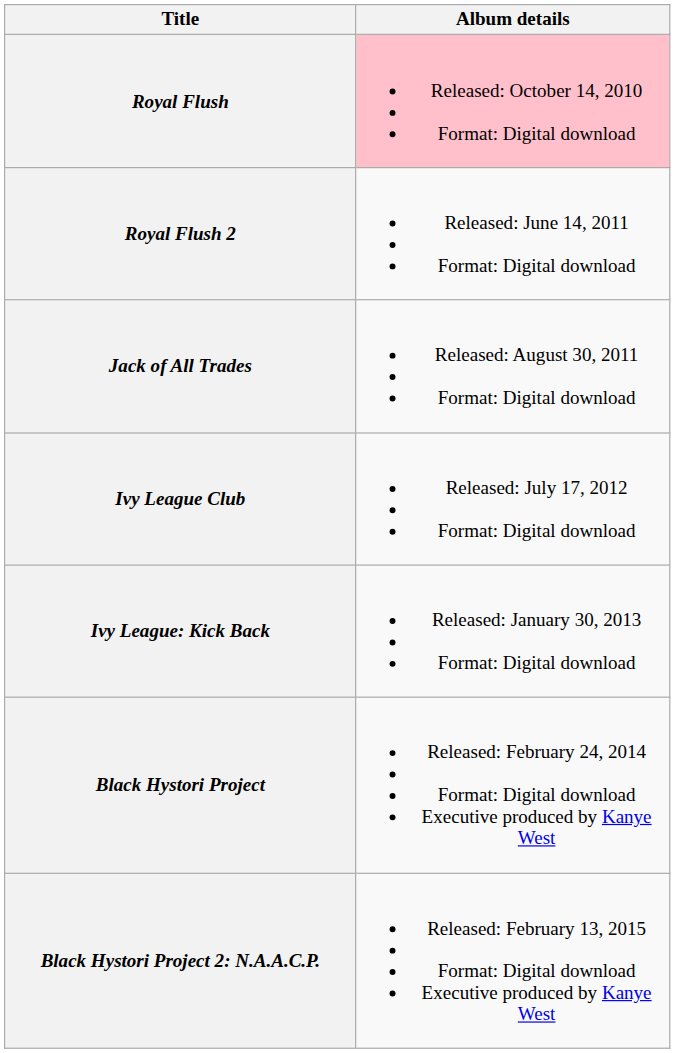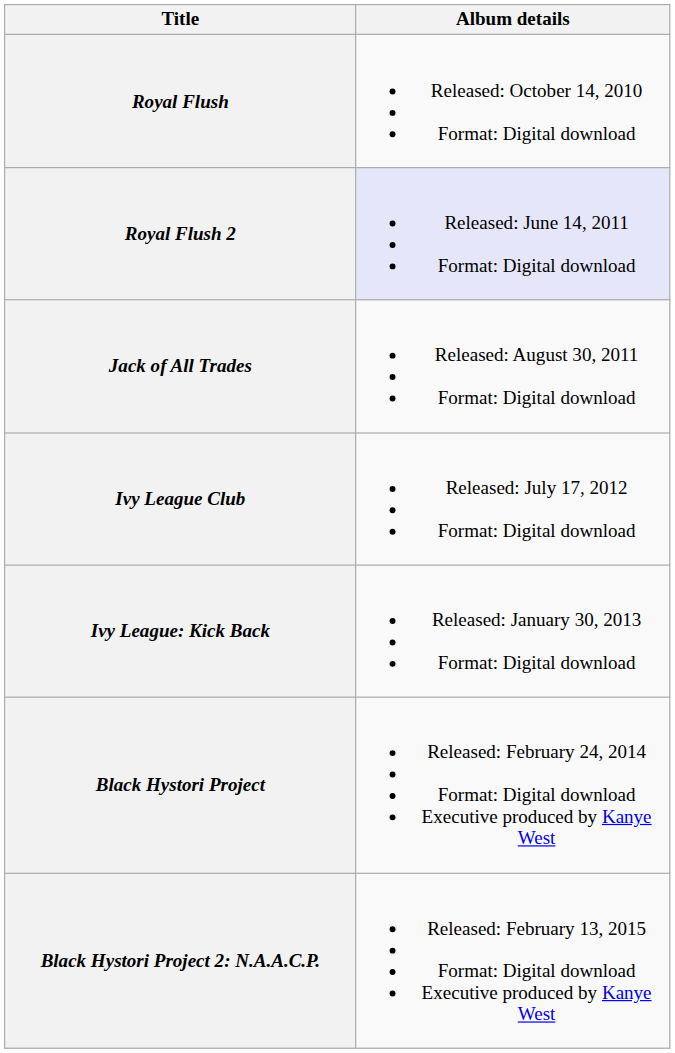(513, 112) pink background -> (513, 112) no background
(513, 244) no background -> (513, 244) lavender background
